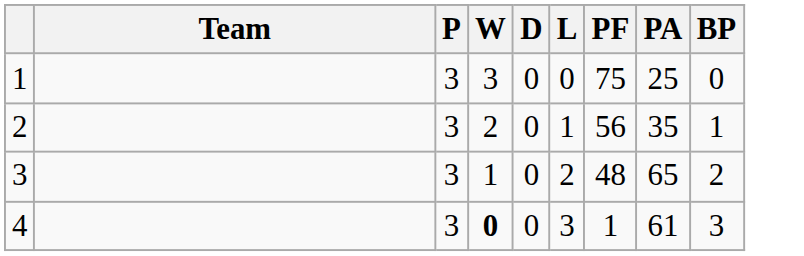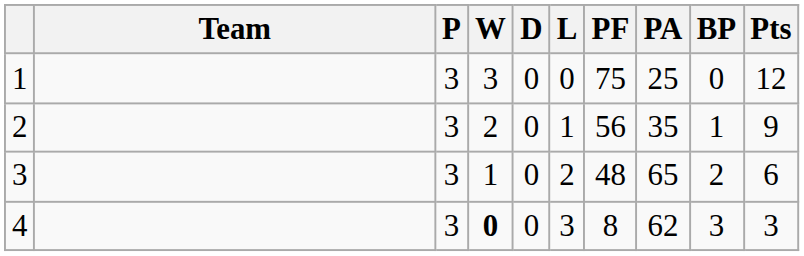+ column: (771, 28)
(610, 224) 1 -> (610, 224) 8
(663, 224) 61 -> (663, 224) 62
